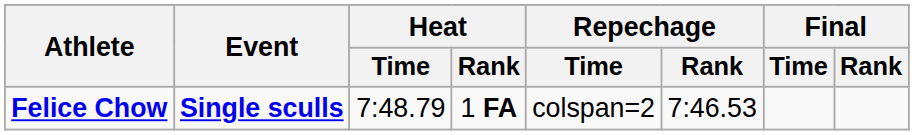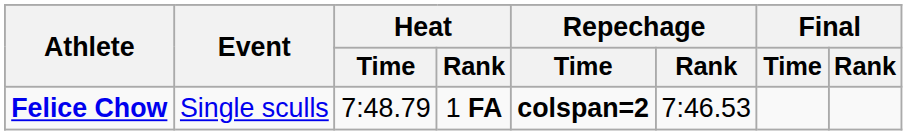(262, 109) bold -> (254, 109) normal
(594, 109) normal -> (583, 109) bold
